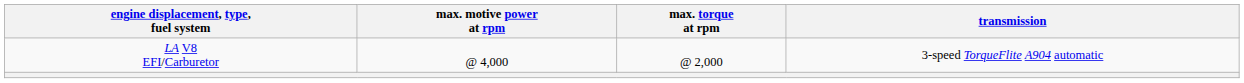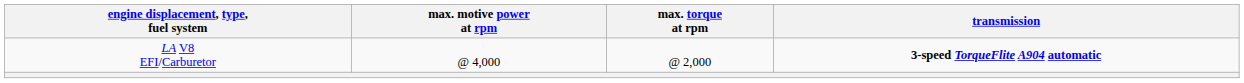(1013, 55) normal -> (1006, 55) bold
